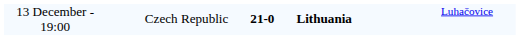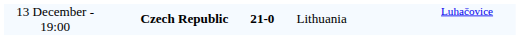(187, 18) normal -> (184, 18) bold
(324, 18) bold -> (322, 18) normal
